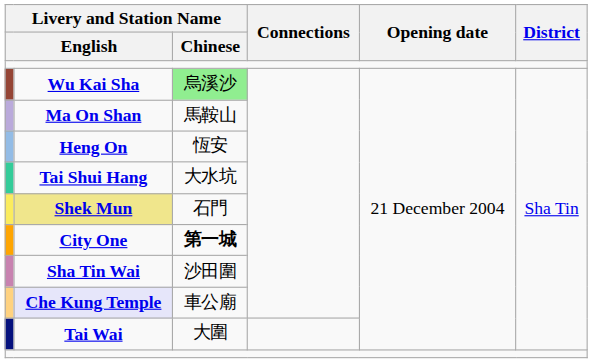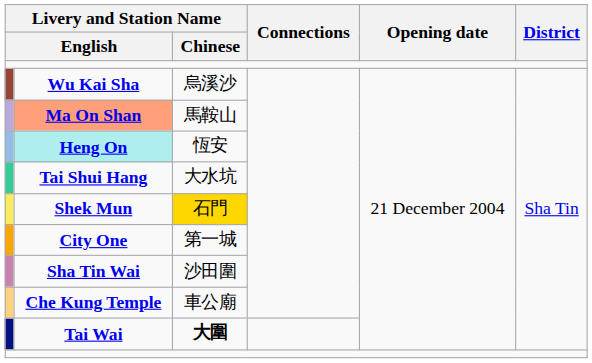(210, 83) lightgreen background -> (210, 83) no background
(93, 115) no background -> (93, 115) lightsalmon background
(93, 146) no background -> (93, 146) paleturquoise background
(93, 208) khaki background -> (93, 208) no background
(210, 208) no background -> (210, 208) gold background
(210, 239) bold -> (210, 239) normal
(93, 302) lavender background -> (93, 302) no background
(210, 333) normal -> (210, 333) bold
